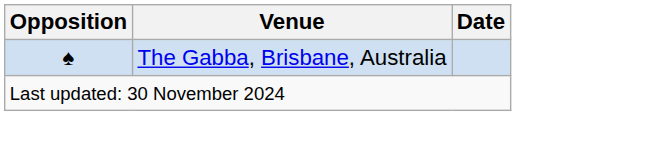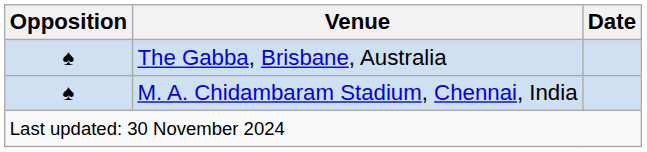+ row: (357, 92)
